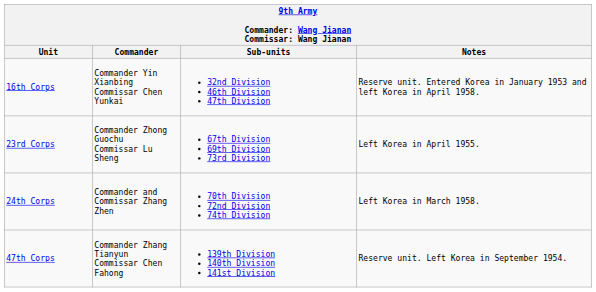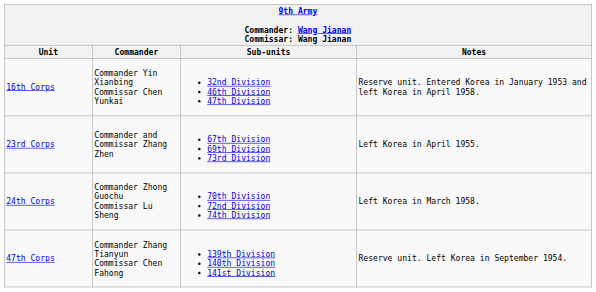(131, 144) Commander Zhong Guochu Commissar Lu Sheng -> (131, 144) Commander and Commissar Zhang Zhen
(131, 201) Commander and Commissar Zhang Zhen -> (131, 201) Commander Zhong Guochu Commissar Lu Sheng
